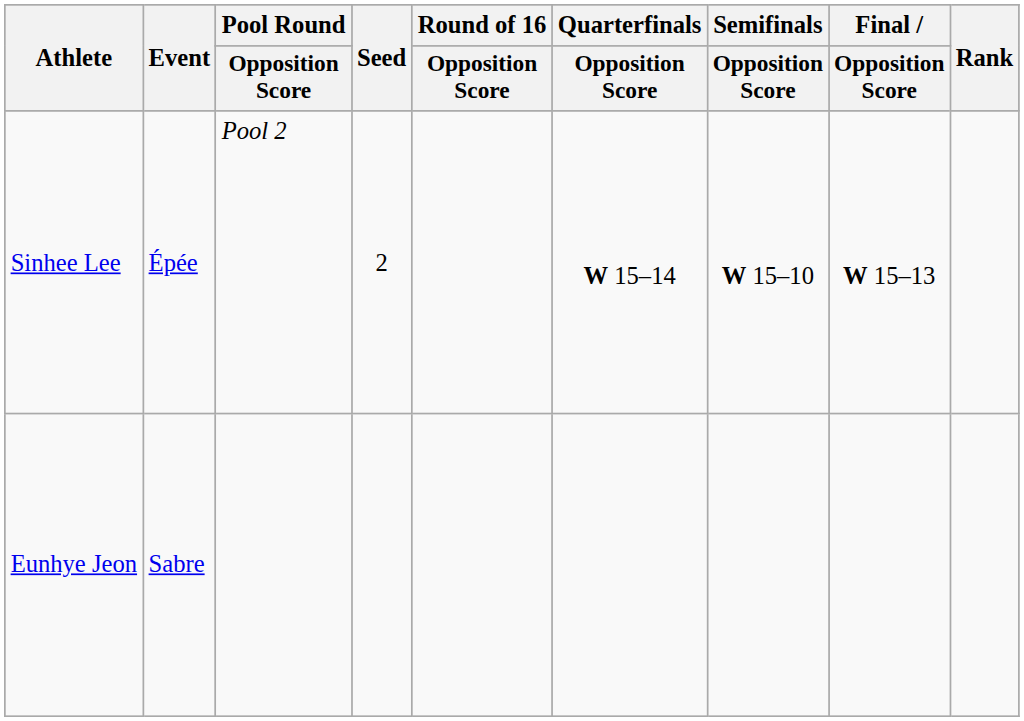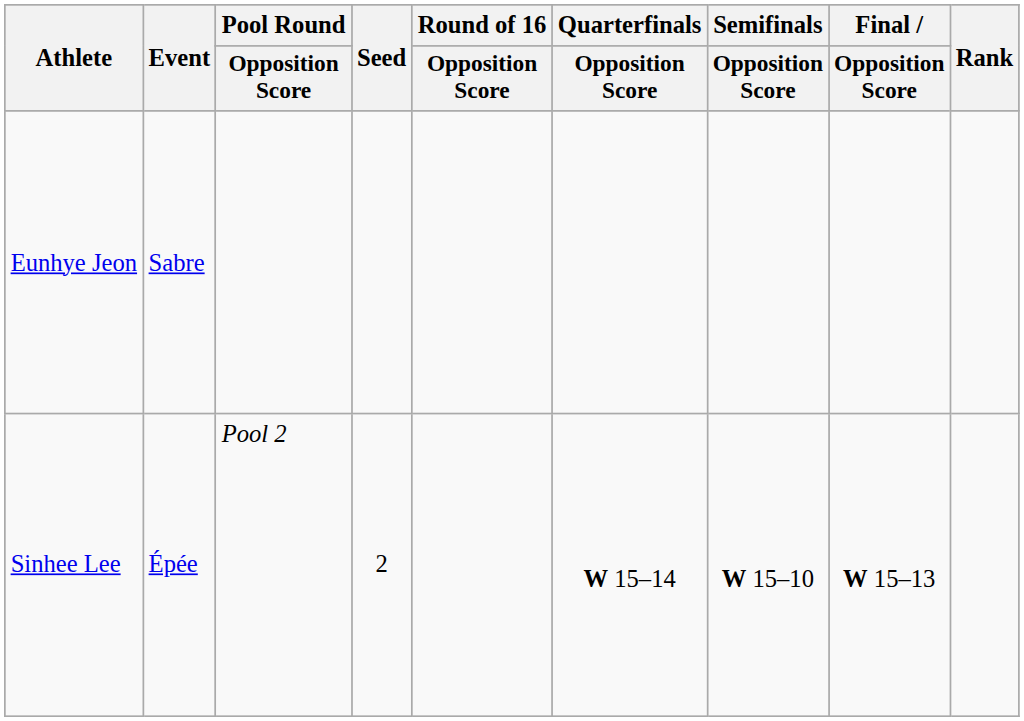rows swapped: (66, 262) <-> (74, 564)
